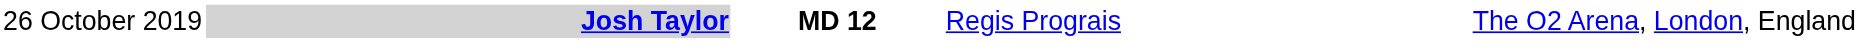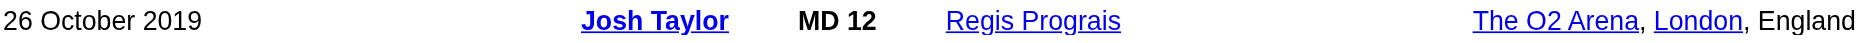(655, 21) lightgrey background -> (655, 21) no background
